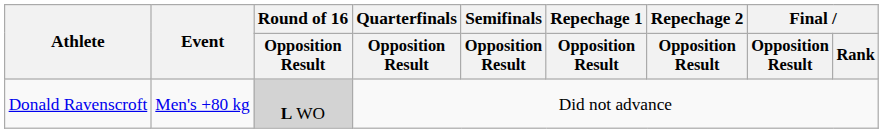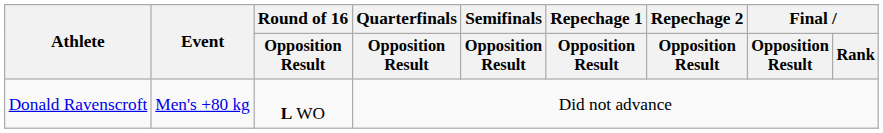(303, 114) lightgrey background -> (303, 114) no background
